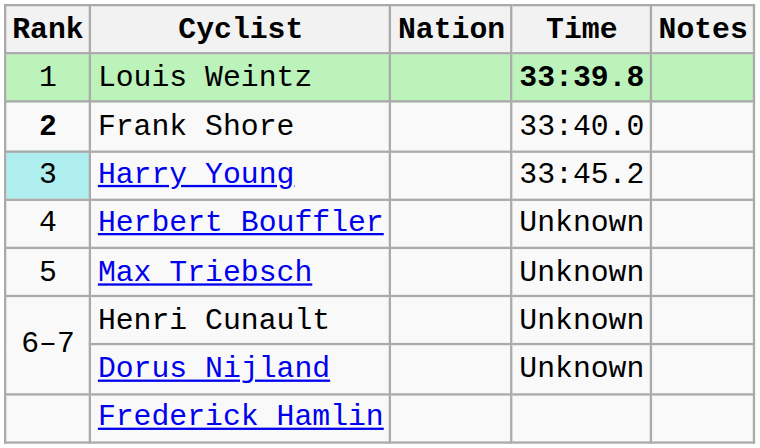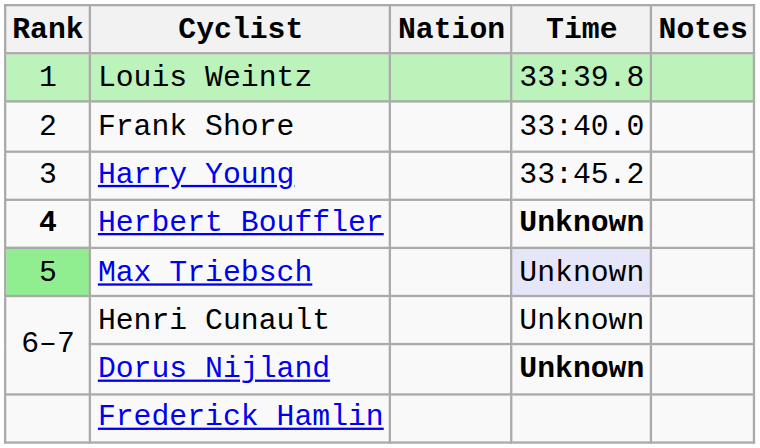(582, 78) bold -> (582, 78) normal
(48, 126) bold -> (48, 126) normal
(48, 175) paleturquoise background -> (48, 175) no background
(48, 223) normal -> (48, 223) bold
(582, 223) normal -> (582, 223) bold
(48, 272) no background -> (48, 272) lightgreen background
(582, 272) no background -> (582, 272) lavender background
(582, 369) normal -> (582, 369) bold
